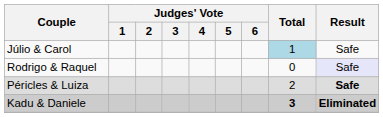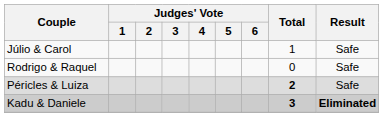(292, 49) lightblue background -> (292, 49) no background
(347, 67) lavender background -> (347, 67) no background
(292, 85) normal -> (292, 85) bold
(347, 85) bold -> (347, 85) normal
